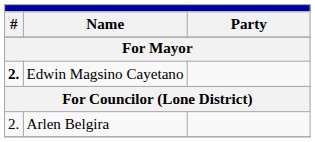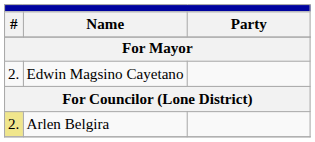(14, 74) bold -> (14, 74) normal
(14, 124) no background -> (14, 124) khaki background
